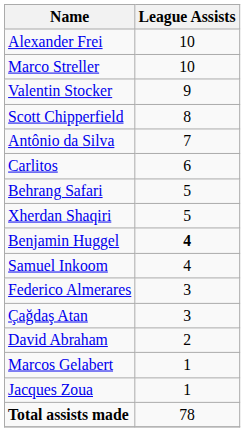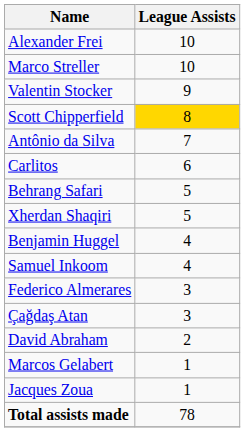(187, 116) no background -> (187, 116) gold background
(187, 240) bold -> (187, 240) normal
